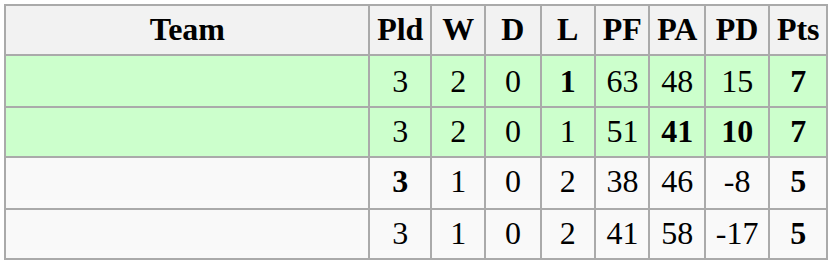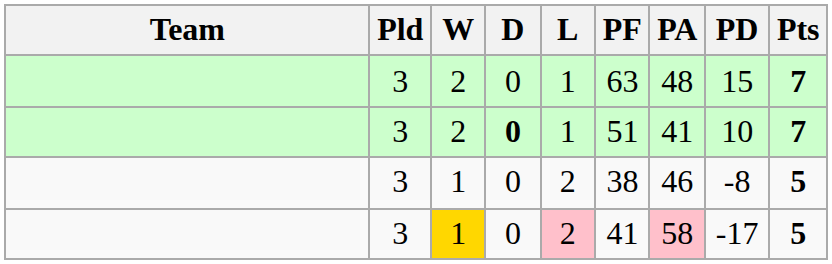(568, 80) bold -> (568, 80) normal
(513, 131) normal -> (513, 131) bold
(677, 131) bold -> (677, 131) normal
(737, 131) bold -> (737, 131) normal
(400, 182) bold -> (400, 182) normal
(458, 232) no background -> (458, 232) gold background
(568, 232) no background -> (568, 232) pink background
(677, 232) no background -> (677, 232) pink background
